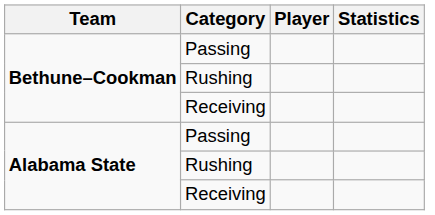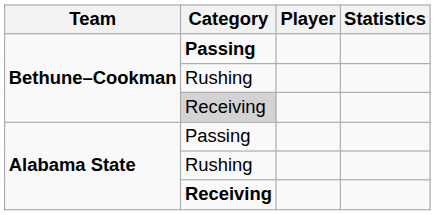(218, 48) normal -> (220, 48) bold
(225, 107) no background -> (225, 107) lightgrey background
(225, 194) normal -> (228, 194) bold
